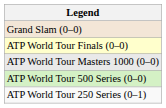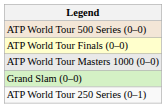(44, 29) Grand Slam (0–0) -> (76, 29) ATP World Tour 500 Series (0–0)
(76, 78) ATP World Tour 500 Series (0–0) -> (44, 78) Grand Slam (0–0)
